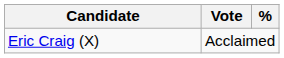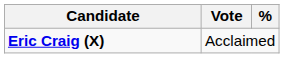(54, 40) normal -> (56, 40) bold
